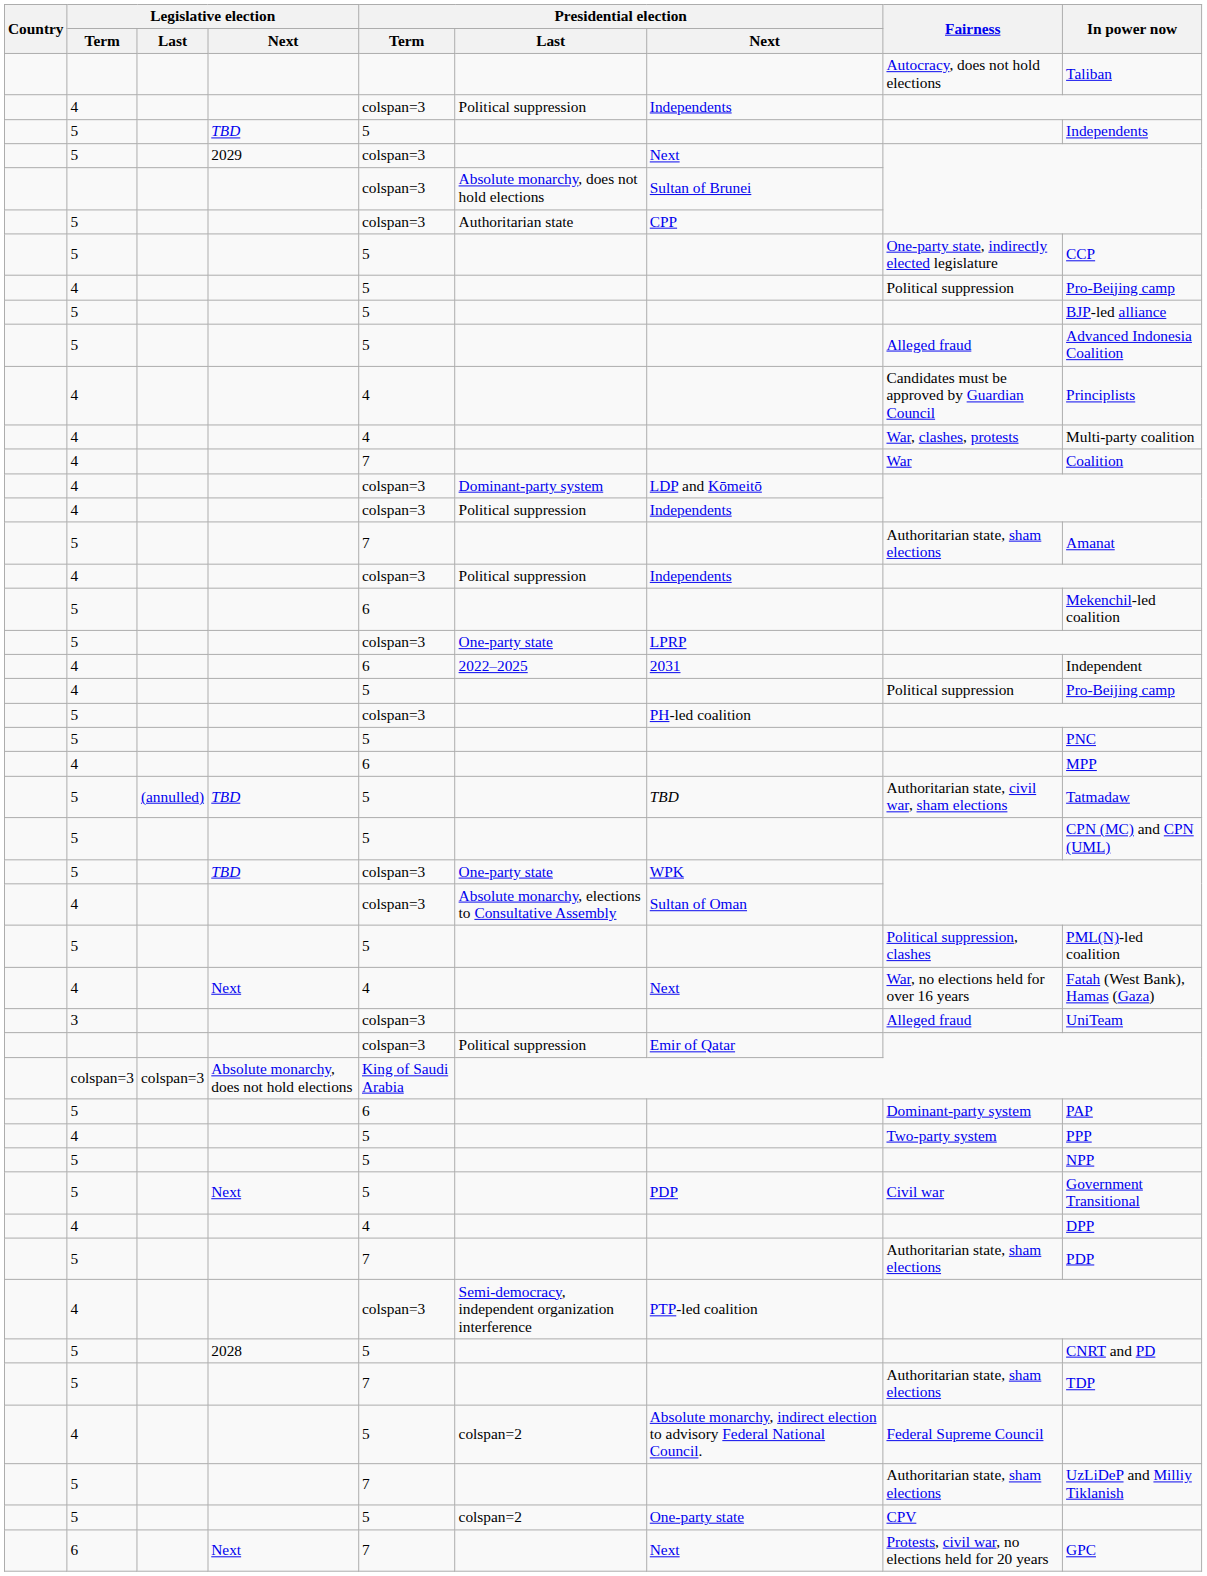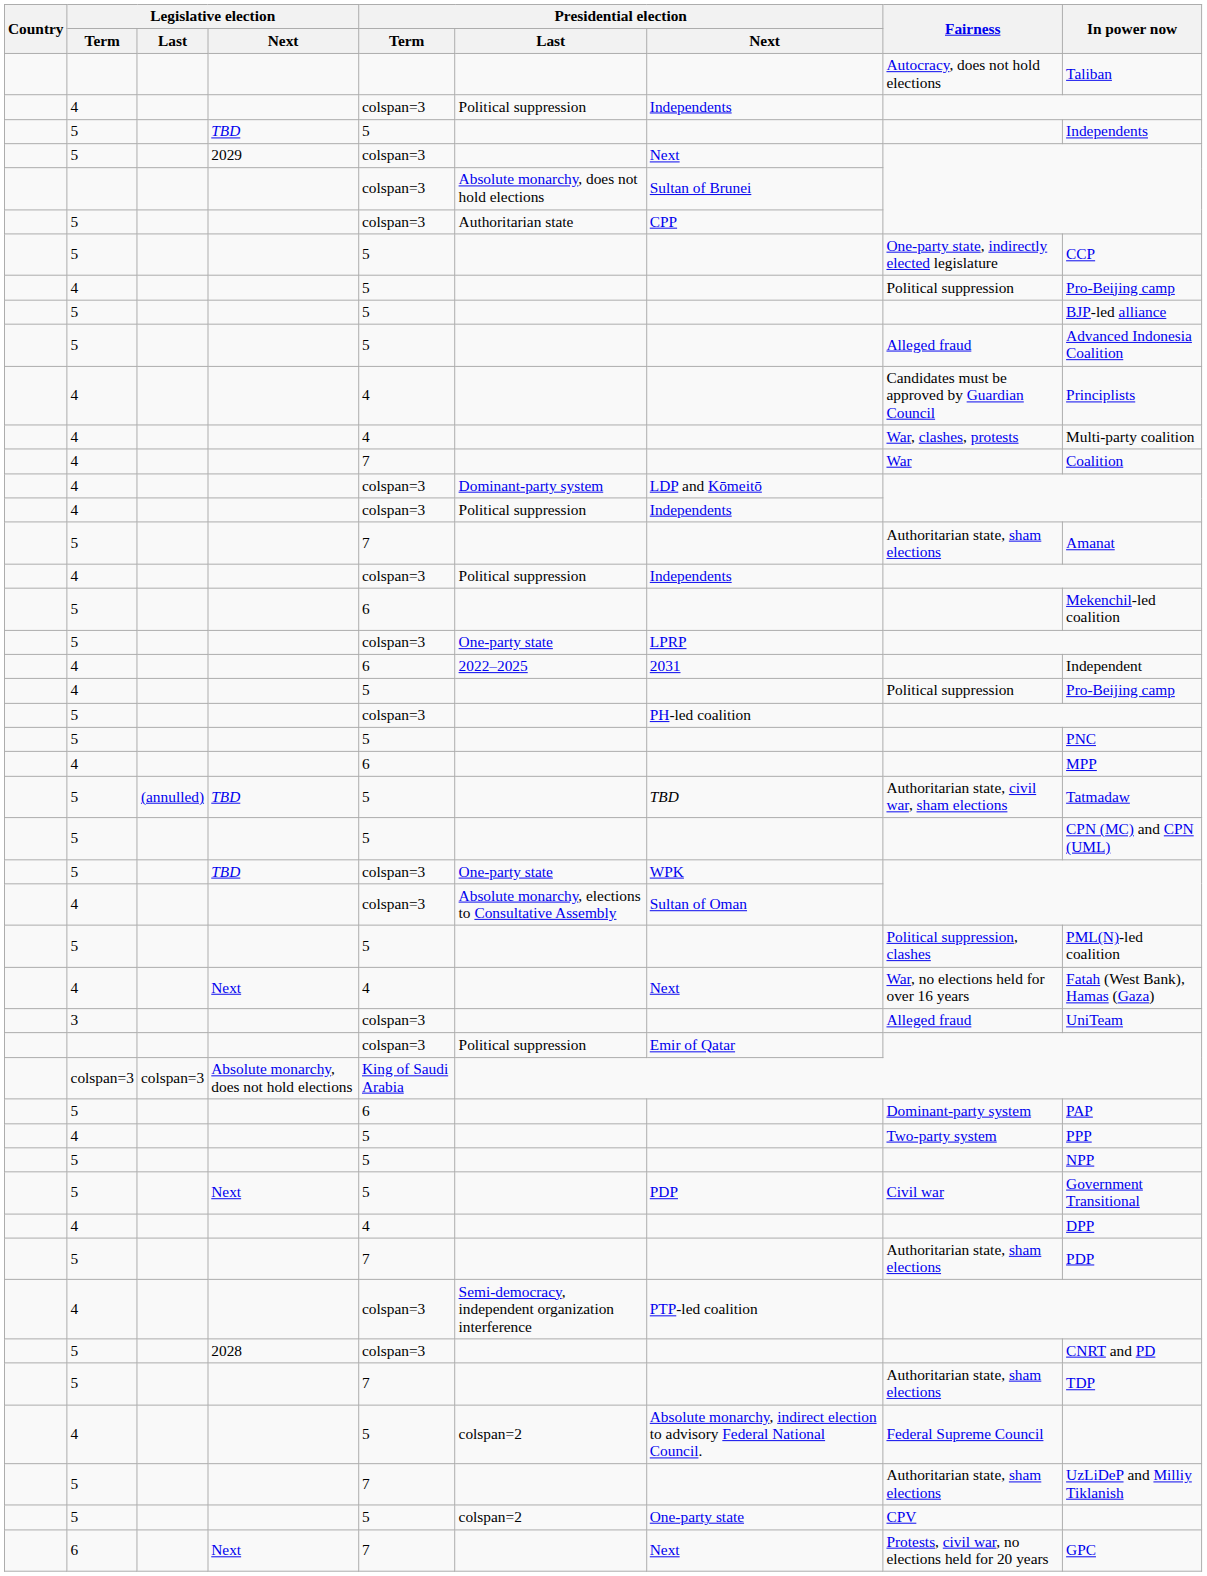(366, 1350) 5 -> (394, 1350) colspan=3
